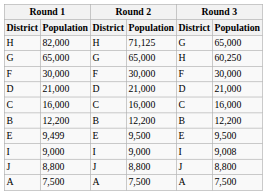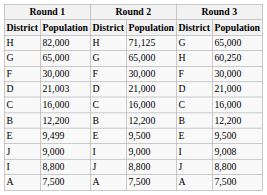(56, 89) 21,000 -> (56, 89) 21,003
(8, 151) I -> (8, 151) J
(8, 167) J -> (8, 167) I
